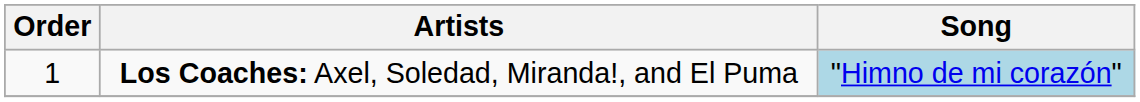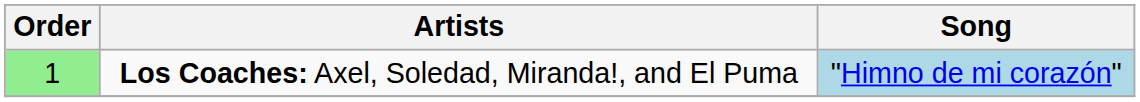(52, 72) no background -> (52, 72) lightgreen background
